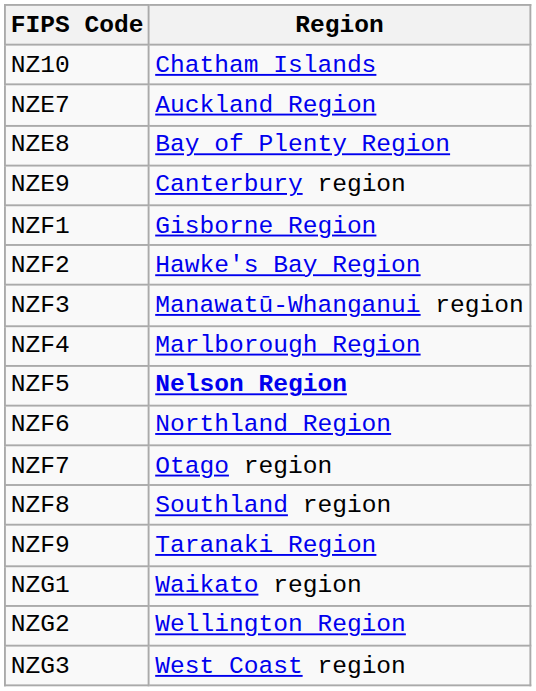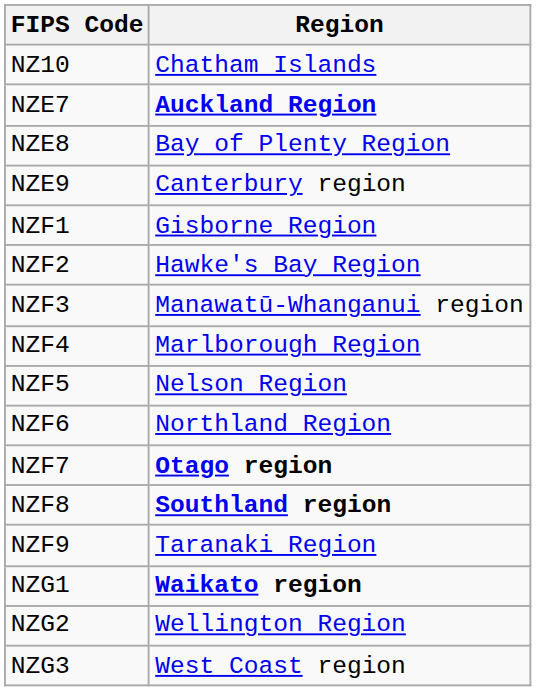(266, 105) normal -> (266, 105) bold
(251, 385) bold -> (251, 385) normal
(244, 465) normal -> (244, 465) bold
(273, 505) normal -> (273, 505) bold
(258, 586) normal -> (258, 586) bold
